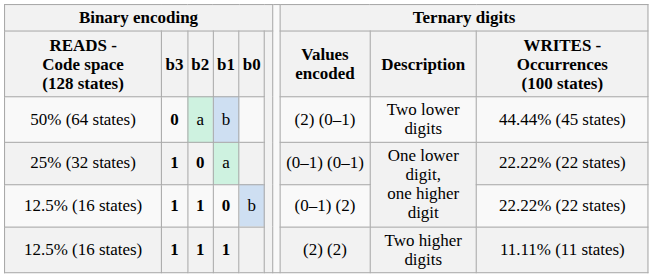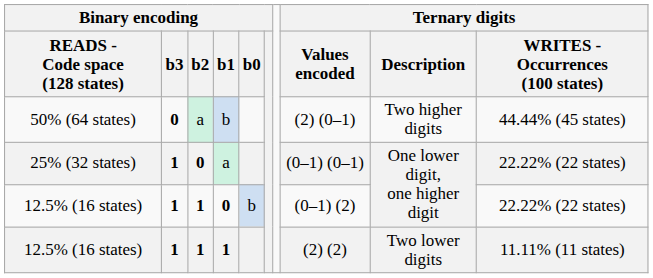(423, 119) Two lower digits -> (423, 119) Two higher digits
(423, 249) Two higher digits -> (423, 249) Two lower digits
